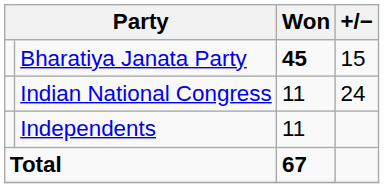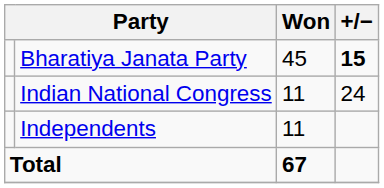(295, 57) bold -> (295, 57) normal
(353, 57) normal -> (353, 57) bold
